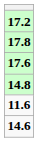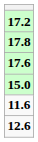(19, 84) 14.8 -> (19, 84) 15.0
(19, 126) 14.6 -> (19, 126) 12.6
